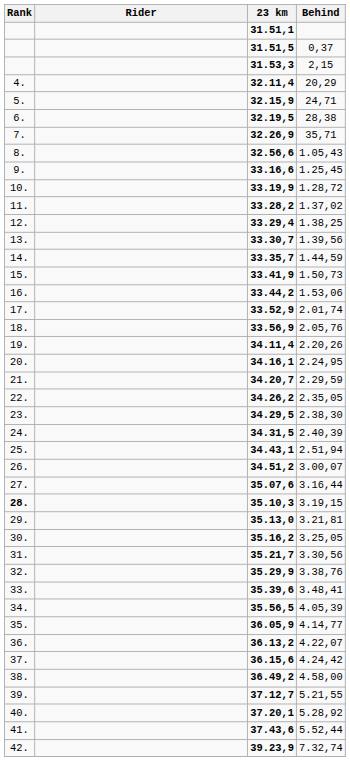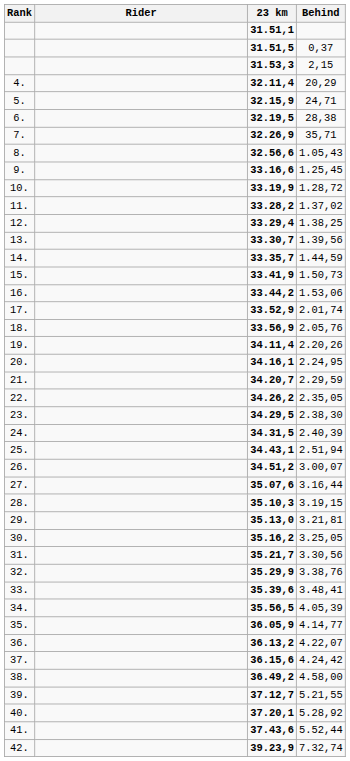(19, 503) bold -> (19, 503) normal
